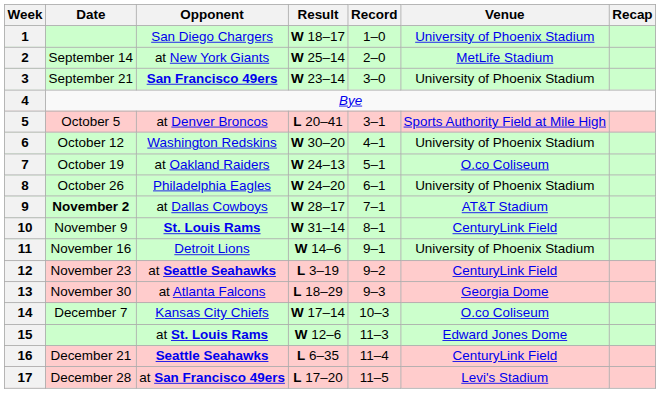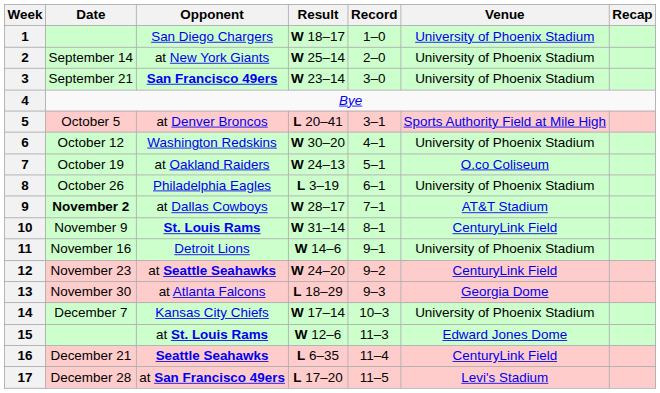(505, 57) MetLife Stadium -> (505, 57) University of Phoenix Stadium
(318, 185) W 24–20 -> (318, 185) L 3–19
(318, 270) L 3–19 -> (318, 270) W 24–20
(505, 313) O.co Coliseum -> (505, 313) University of Phoenix Stadium
